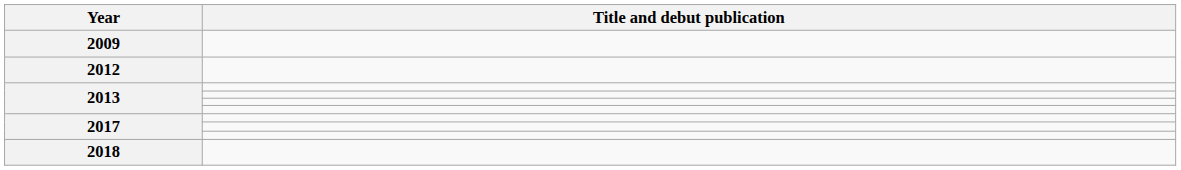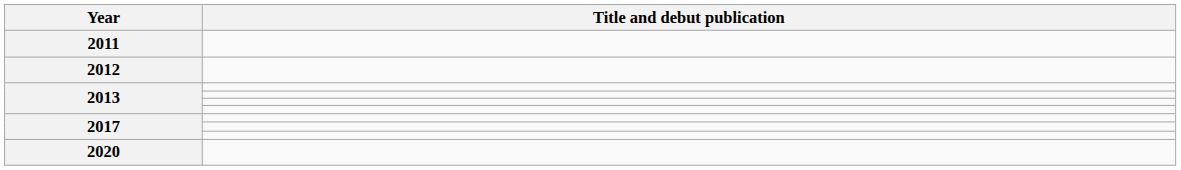(104, 43) 2009 -> (104, 43) 2011
(104, 152) 2018 -> (104, 152) 2020
